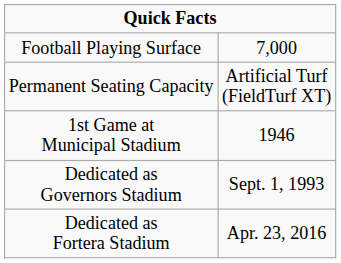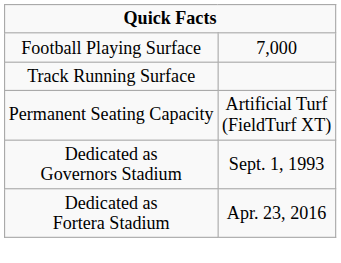+ row: (111, 76)
- row: (111, 135)
